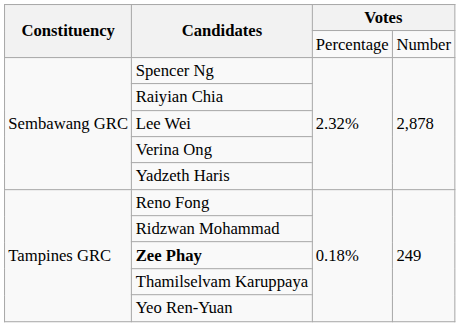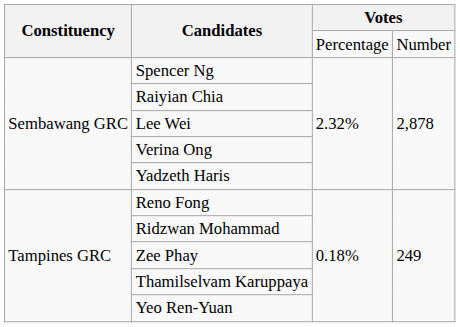(169, 255) bold -> (167, 255) normal
